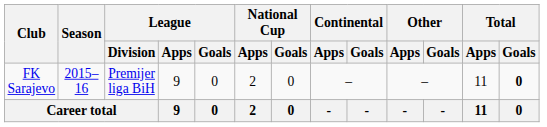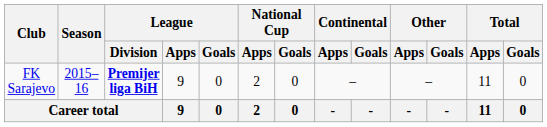(132, 81) normal -> (134, 81) bold
(519, 81) bold -> (523, 81) normal
